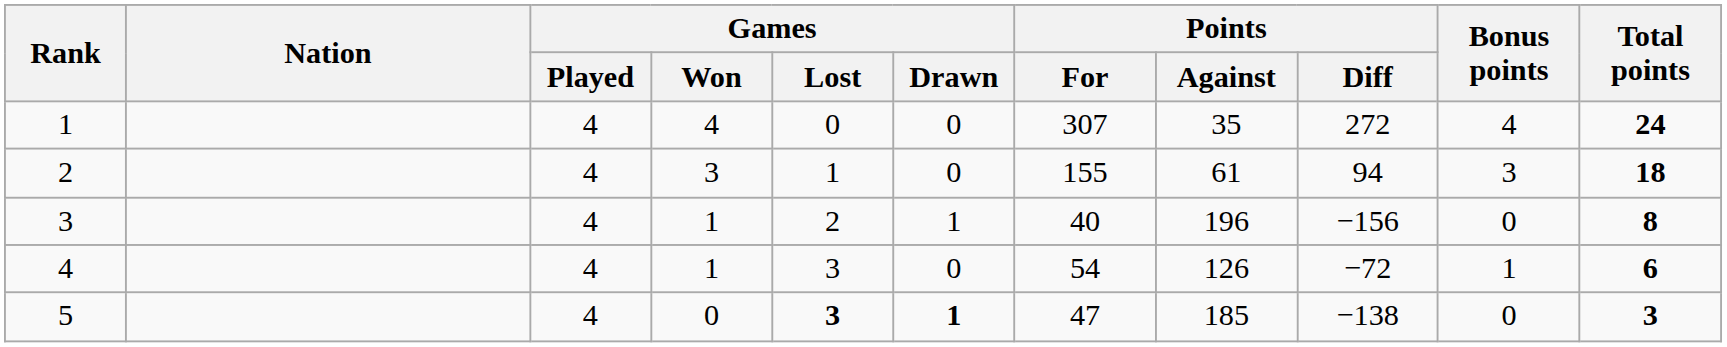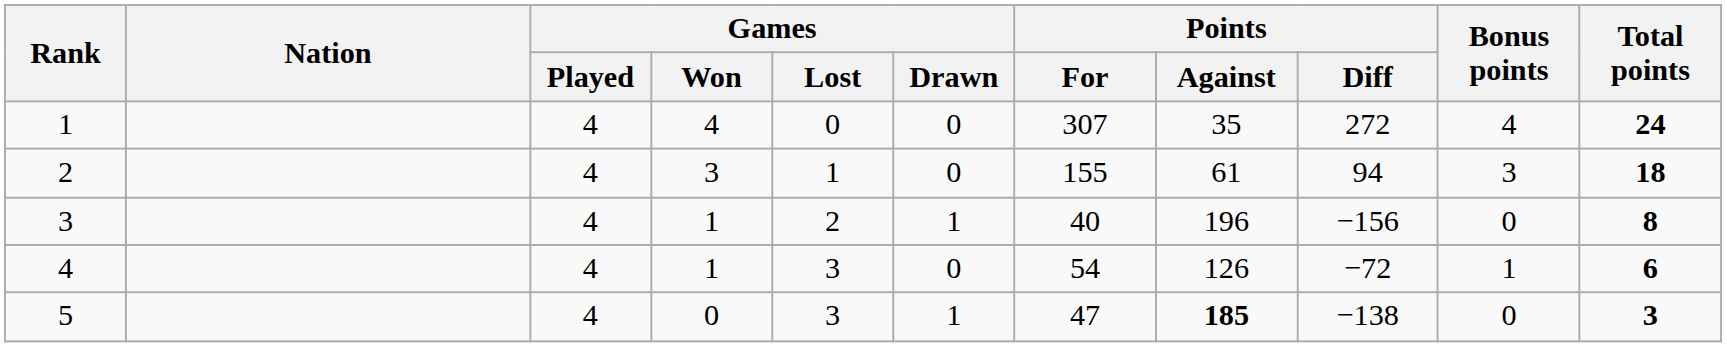(833, 316) bold -> (833, 316) normal
(954, 316) bold -> (954, 316) normal
(1226, 316) normal -> (1226, 316) bold
